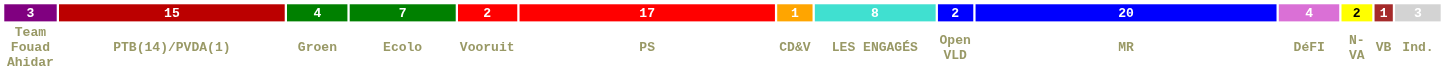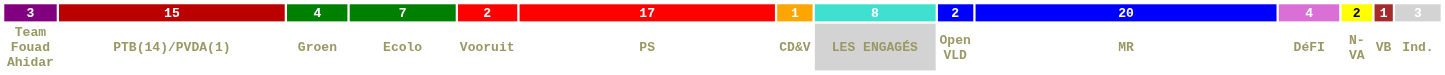(875, 47) no background -> (875, 47) lightgrey background
